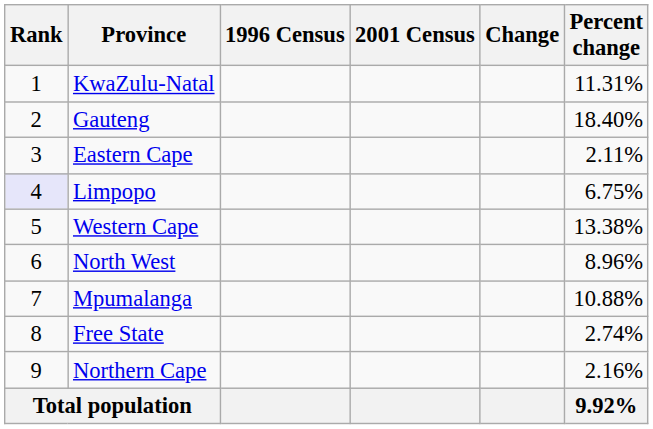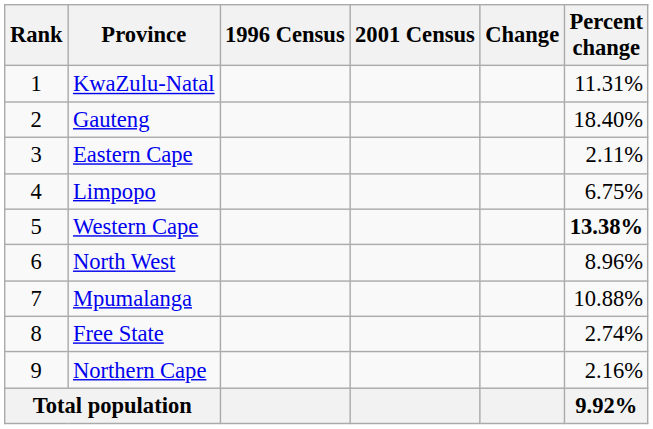(36, 190) lavender background -> (36, 190) no background
(608, 226) normal -> (606, 226) bold
